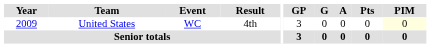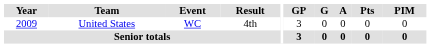(405, 23) lightyellow background -> (405, 23) no background
